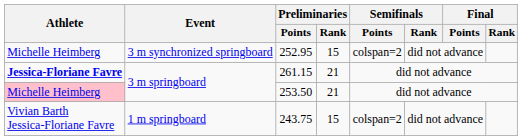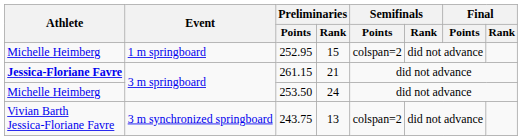(200, 53) 3 m synchronized springboard -> (167, 53) 1 m springboard
(54, 92) pink background -> (54, 92) no background
(333, 92) 21 -> (333, 92) 24
(167, 119) 1 m springboard -> (200, 119) 3 m synchronized springboard
(333, 119) 15 -> (333, 119) 13
